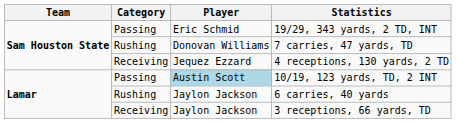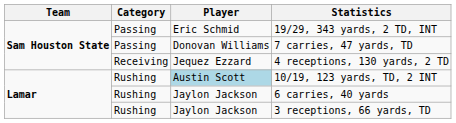(135, 45) Rushing -> (135, 45) Passing
(135, 78) Passing -> (135, 78) Rushing
(141, 110) Receiving -> (135, 110) Rushing
